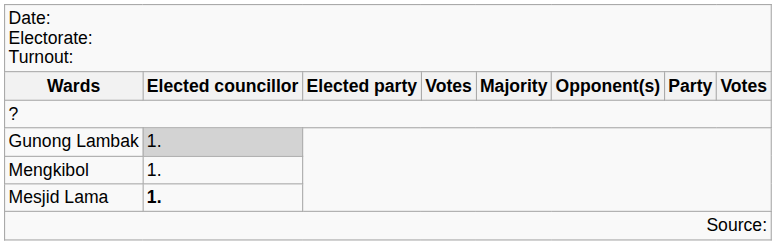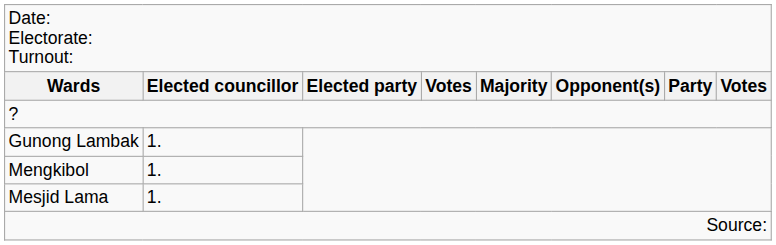(154, 141) lightgrey background -> (154, 141) no background
(154, 197) bold -> (154, 197) normal
